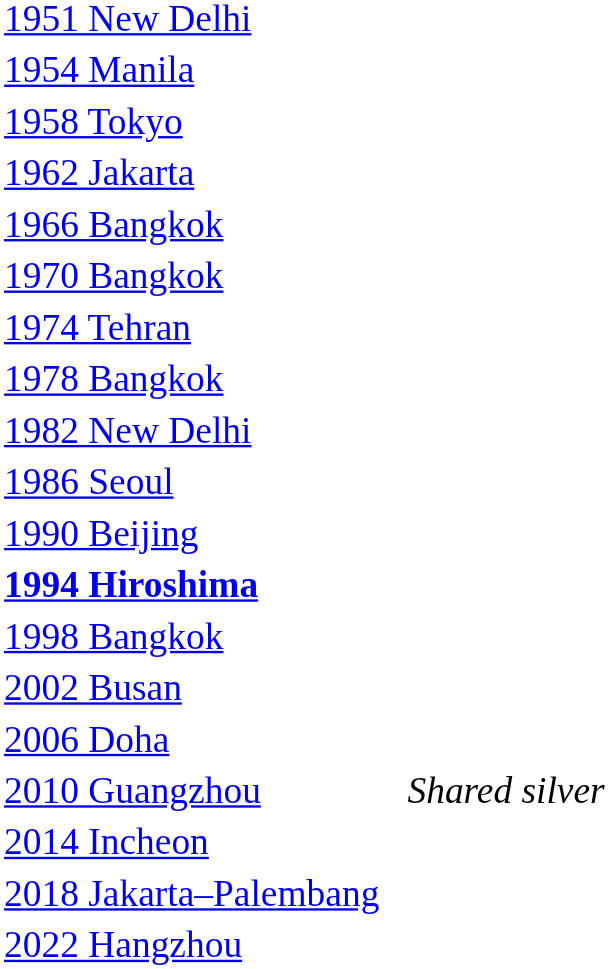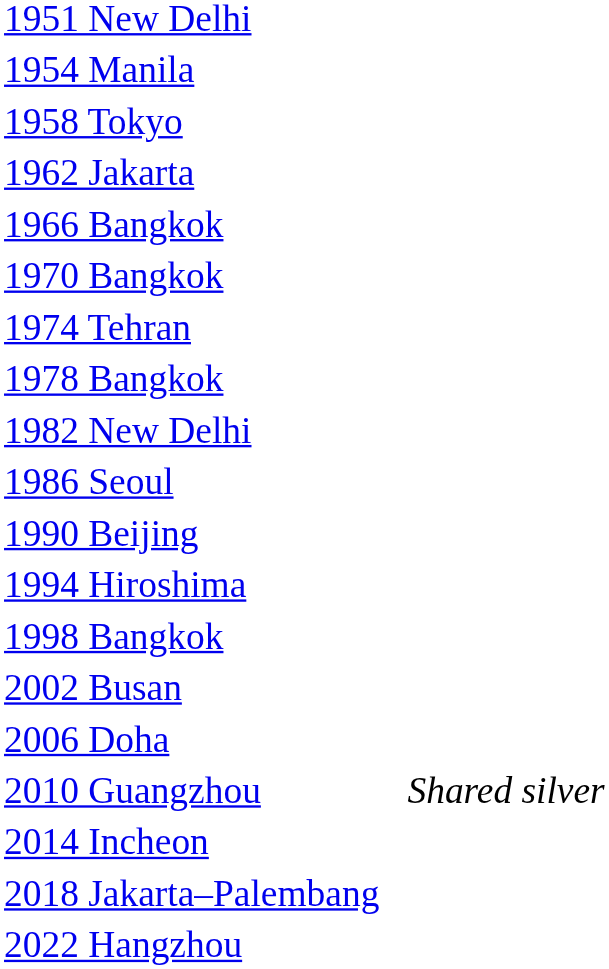(131, 584) bold -> (125, 584) normal
